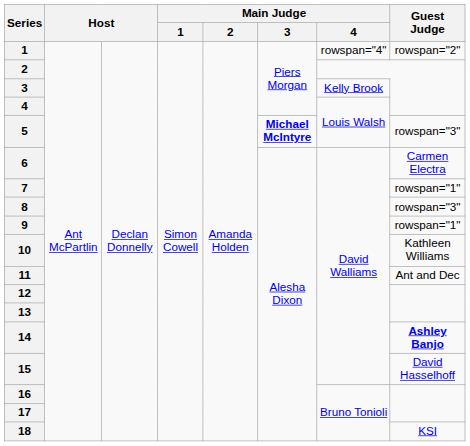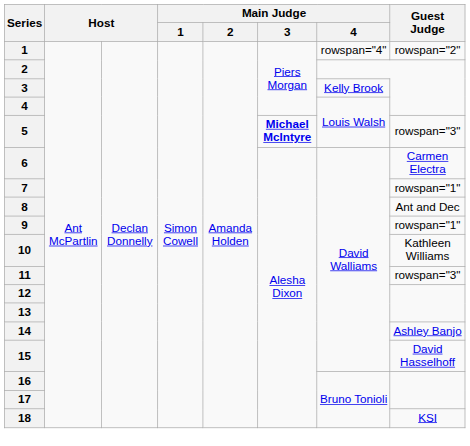(428, 206) rowspan="3" -> (428, 206) Ant and Dec
(428, 275) Ant and Dec -> (428, 275) rowspan="3"
(428, 337) bold -> (428, 331) normal
